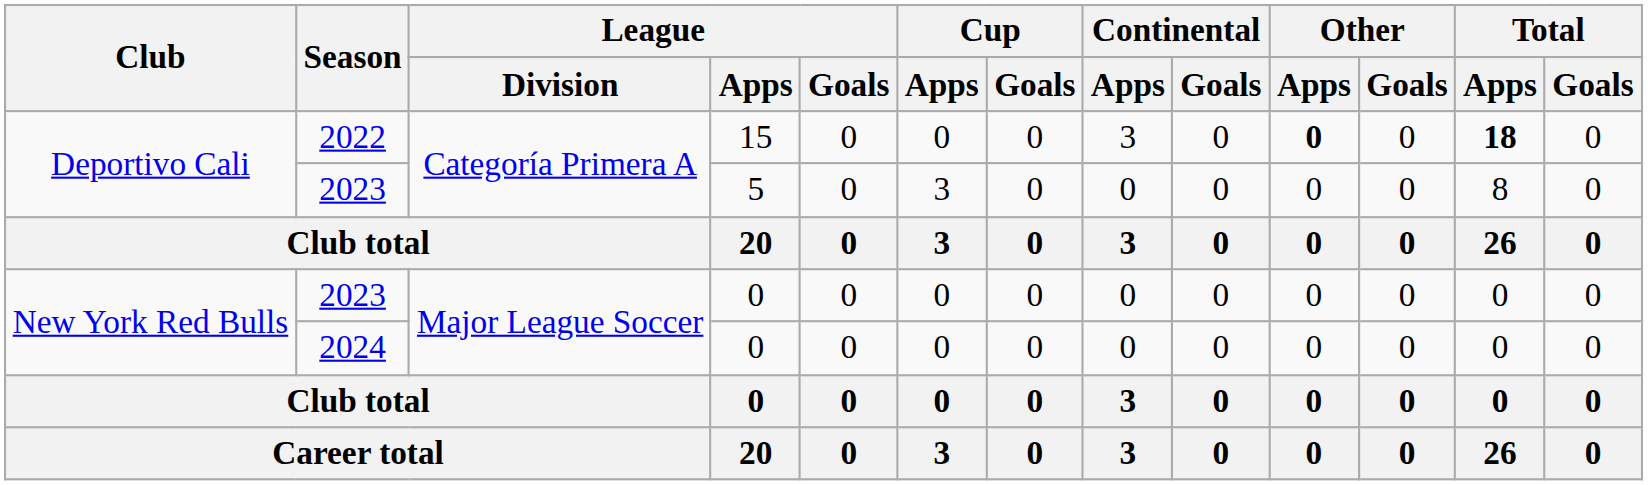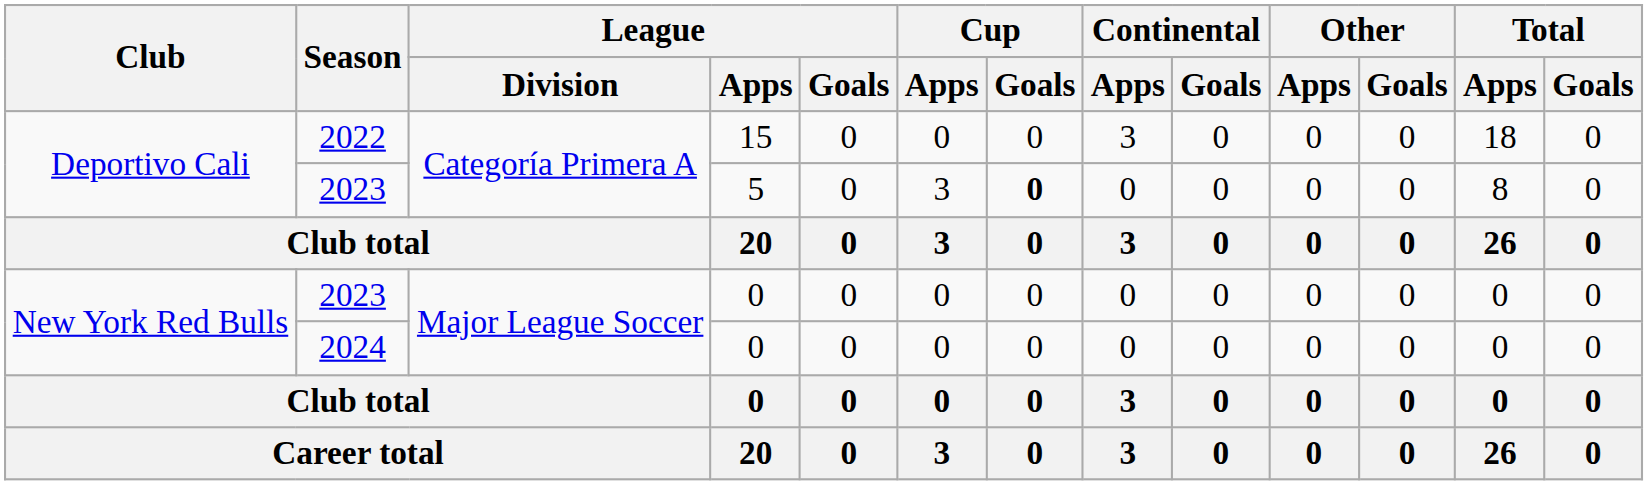(1314, 136) bold -> (1314, 136) normal
(1500, 136) bold -> (1500, 136) normal
(1035, 189) normal -> (1035, 189) bold
